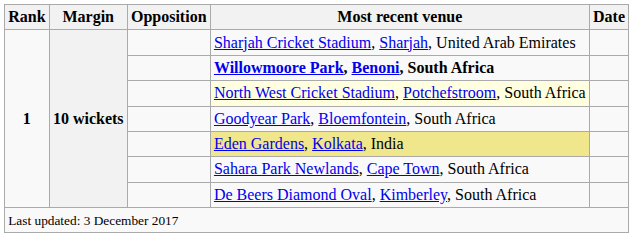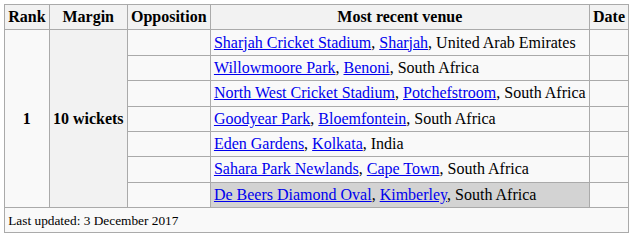(354, 67) bold -> (346, 67) normal
(400, 93) lightyellow background -> (400, 93) no background
(309, 144) khaki background -> (309, 144) no background
(375, 194) no background -> (375, 194) lightgrey background
